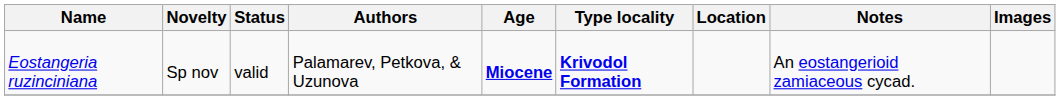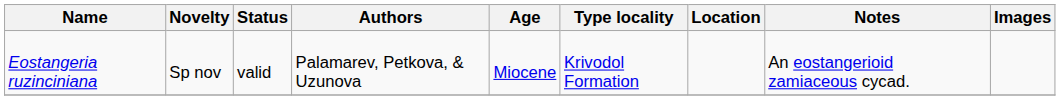(519, 72) bold -> (525, 72) normal
(601, 72) bold -> (601, 72) normal
